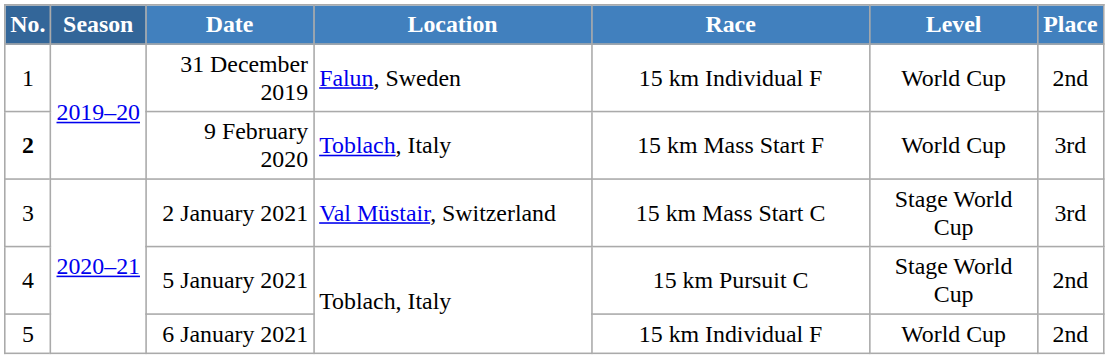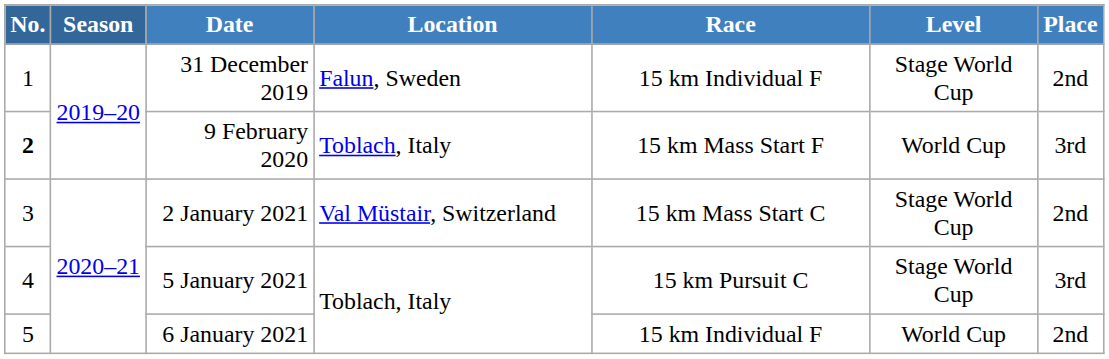(954, 77) World Cup -> (954, 77) Stage World Cup
(1070, 213) 3rd -> (1070, 213) 2nd
(1070, 280) 2nd -> (1070, 280) 3rd
